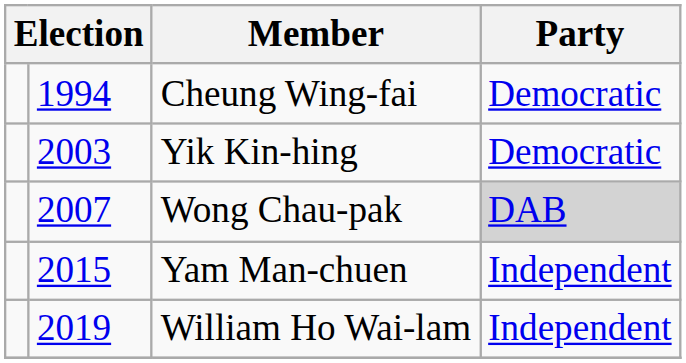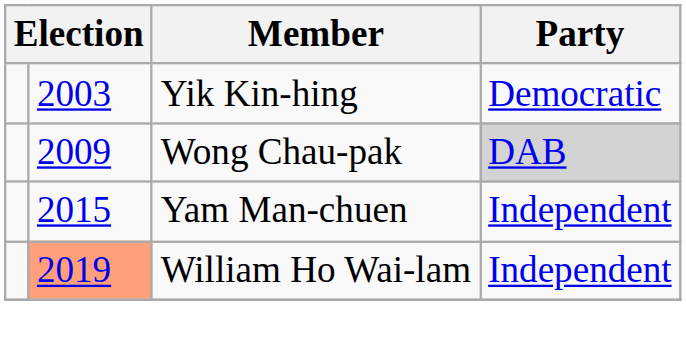- row: (289, 92)
(74, 210) 2007 -> (74, 151) 2009
(74, 328) no background -> (74, 269) lightsalmon background
